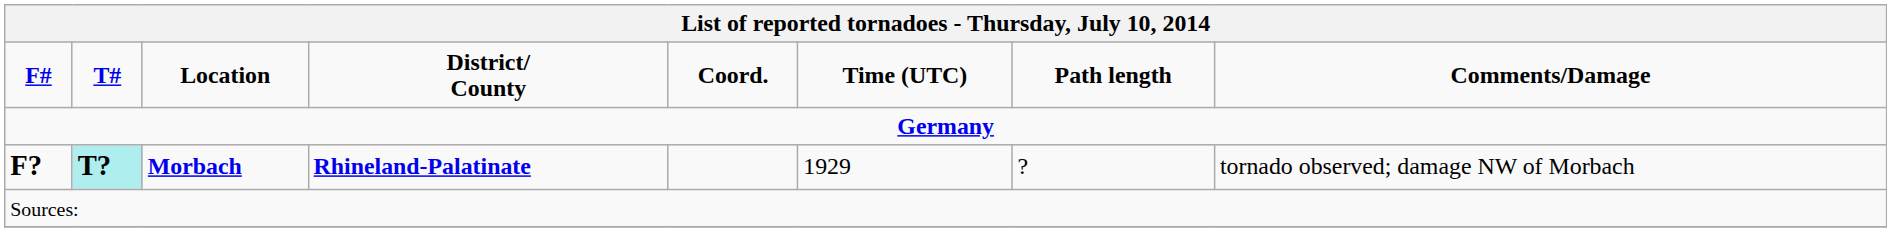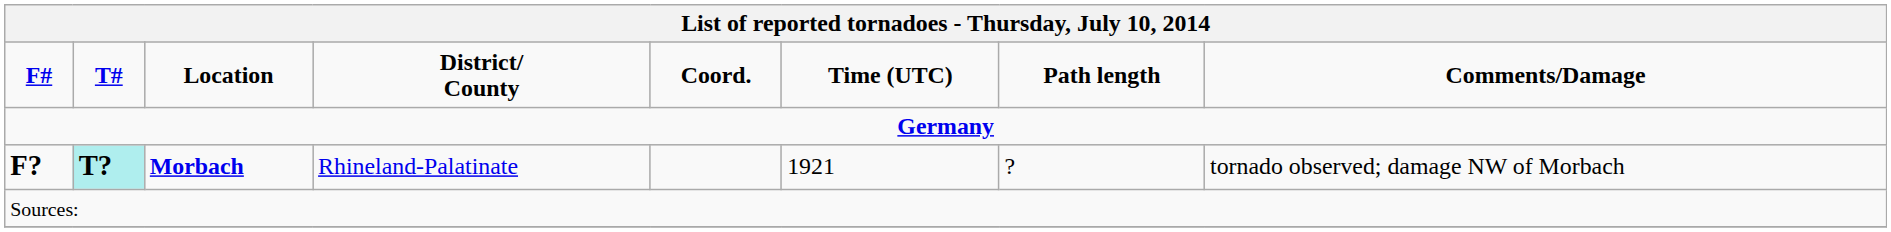(422, 166) bold -> (418, 166) normal
(827, 166) 1929 -> (811, 166) 1921
